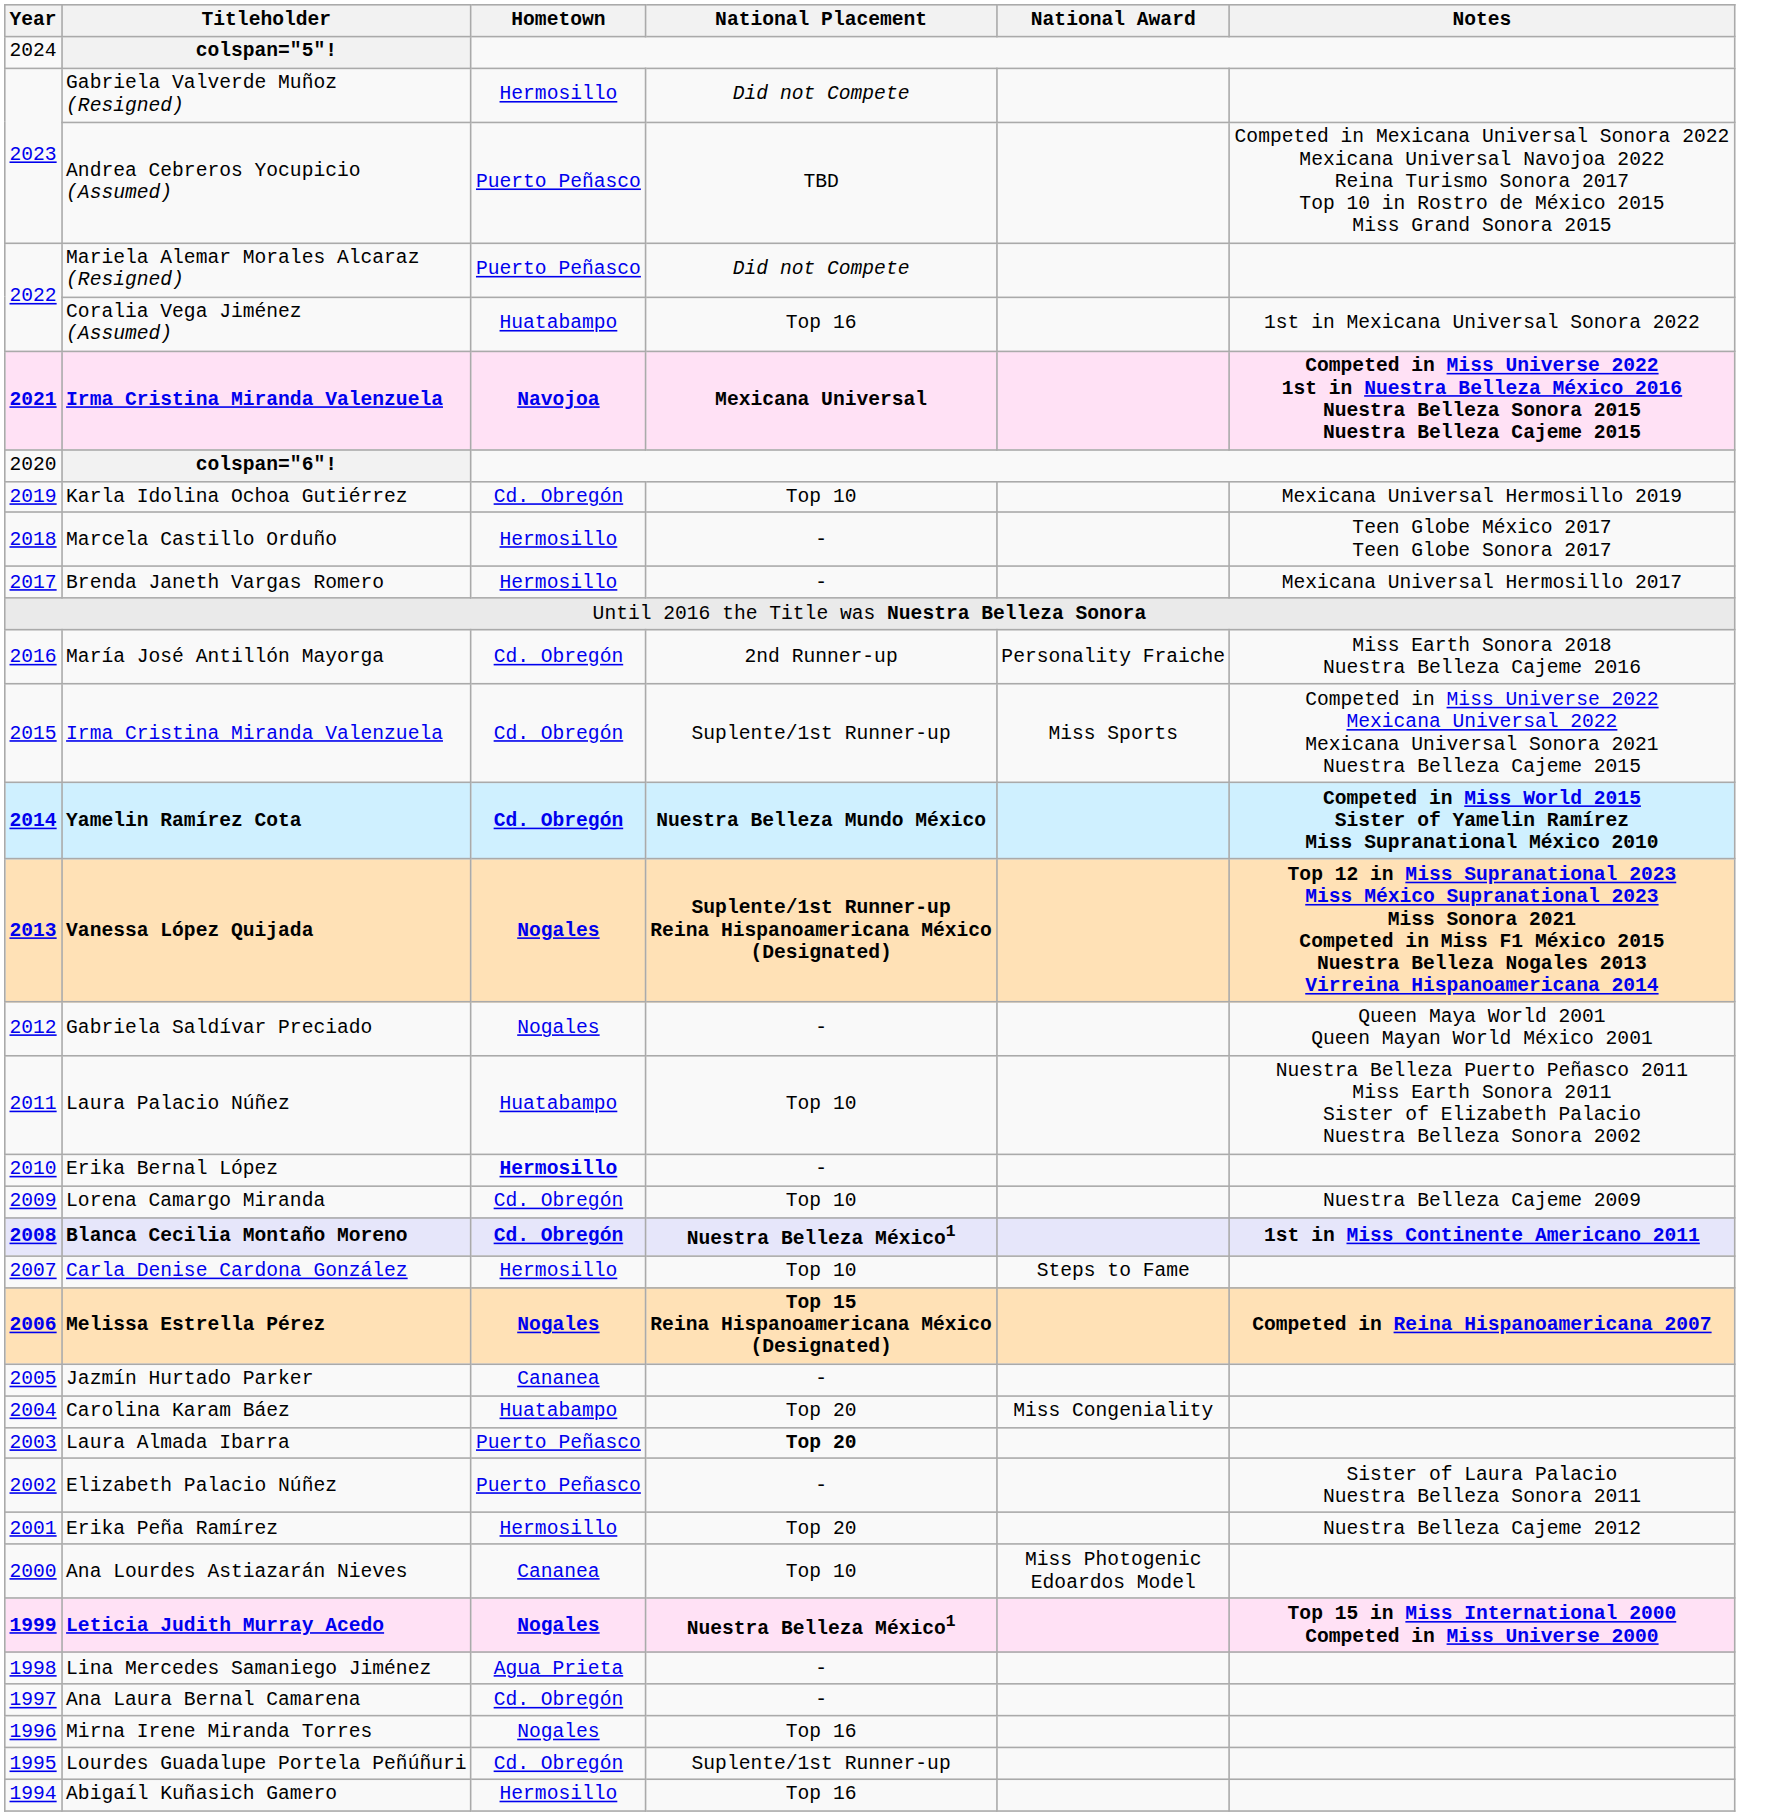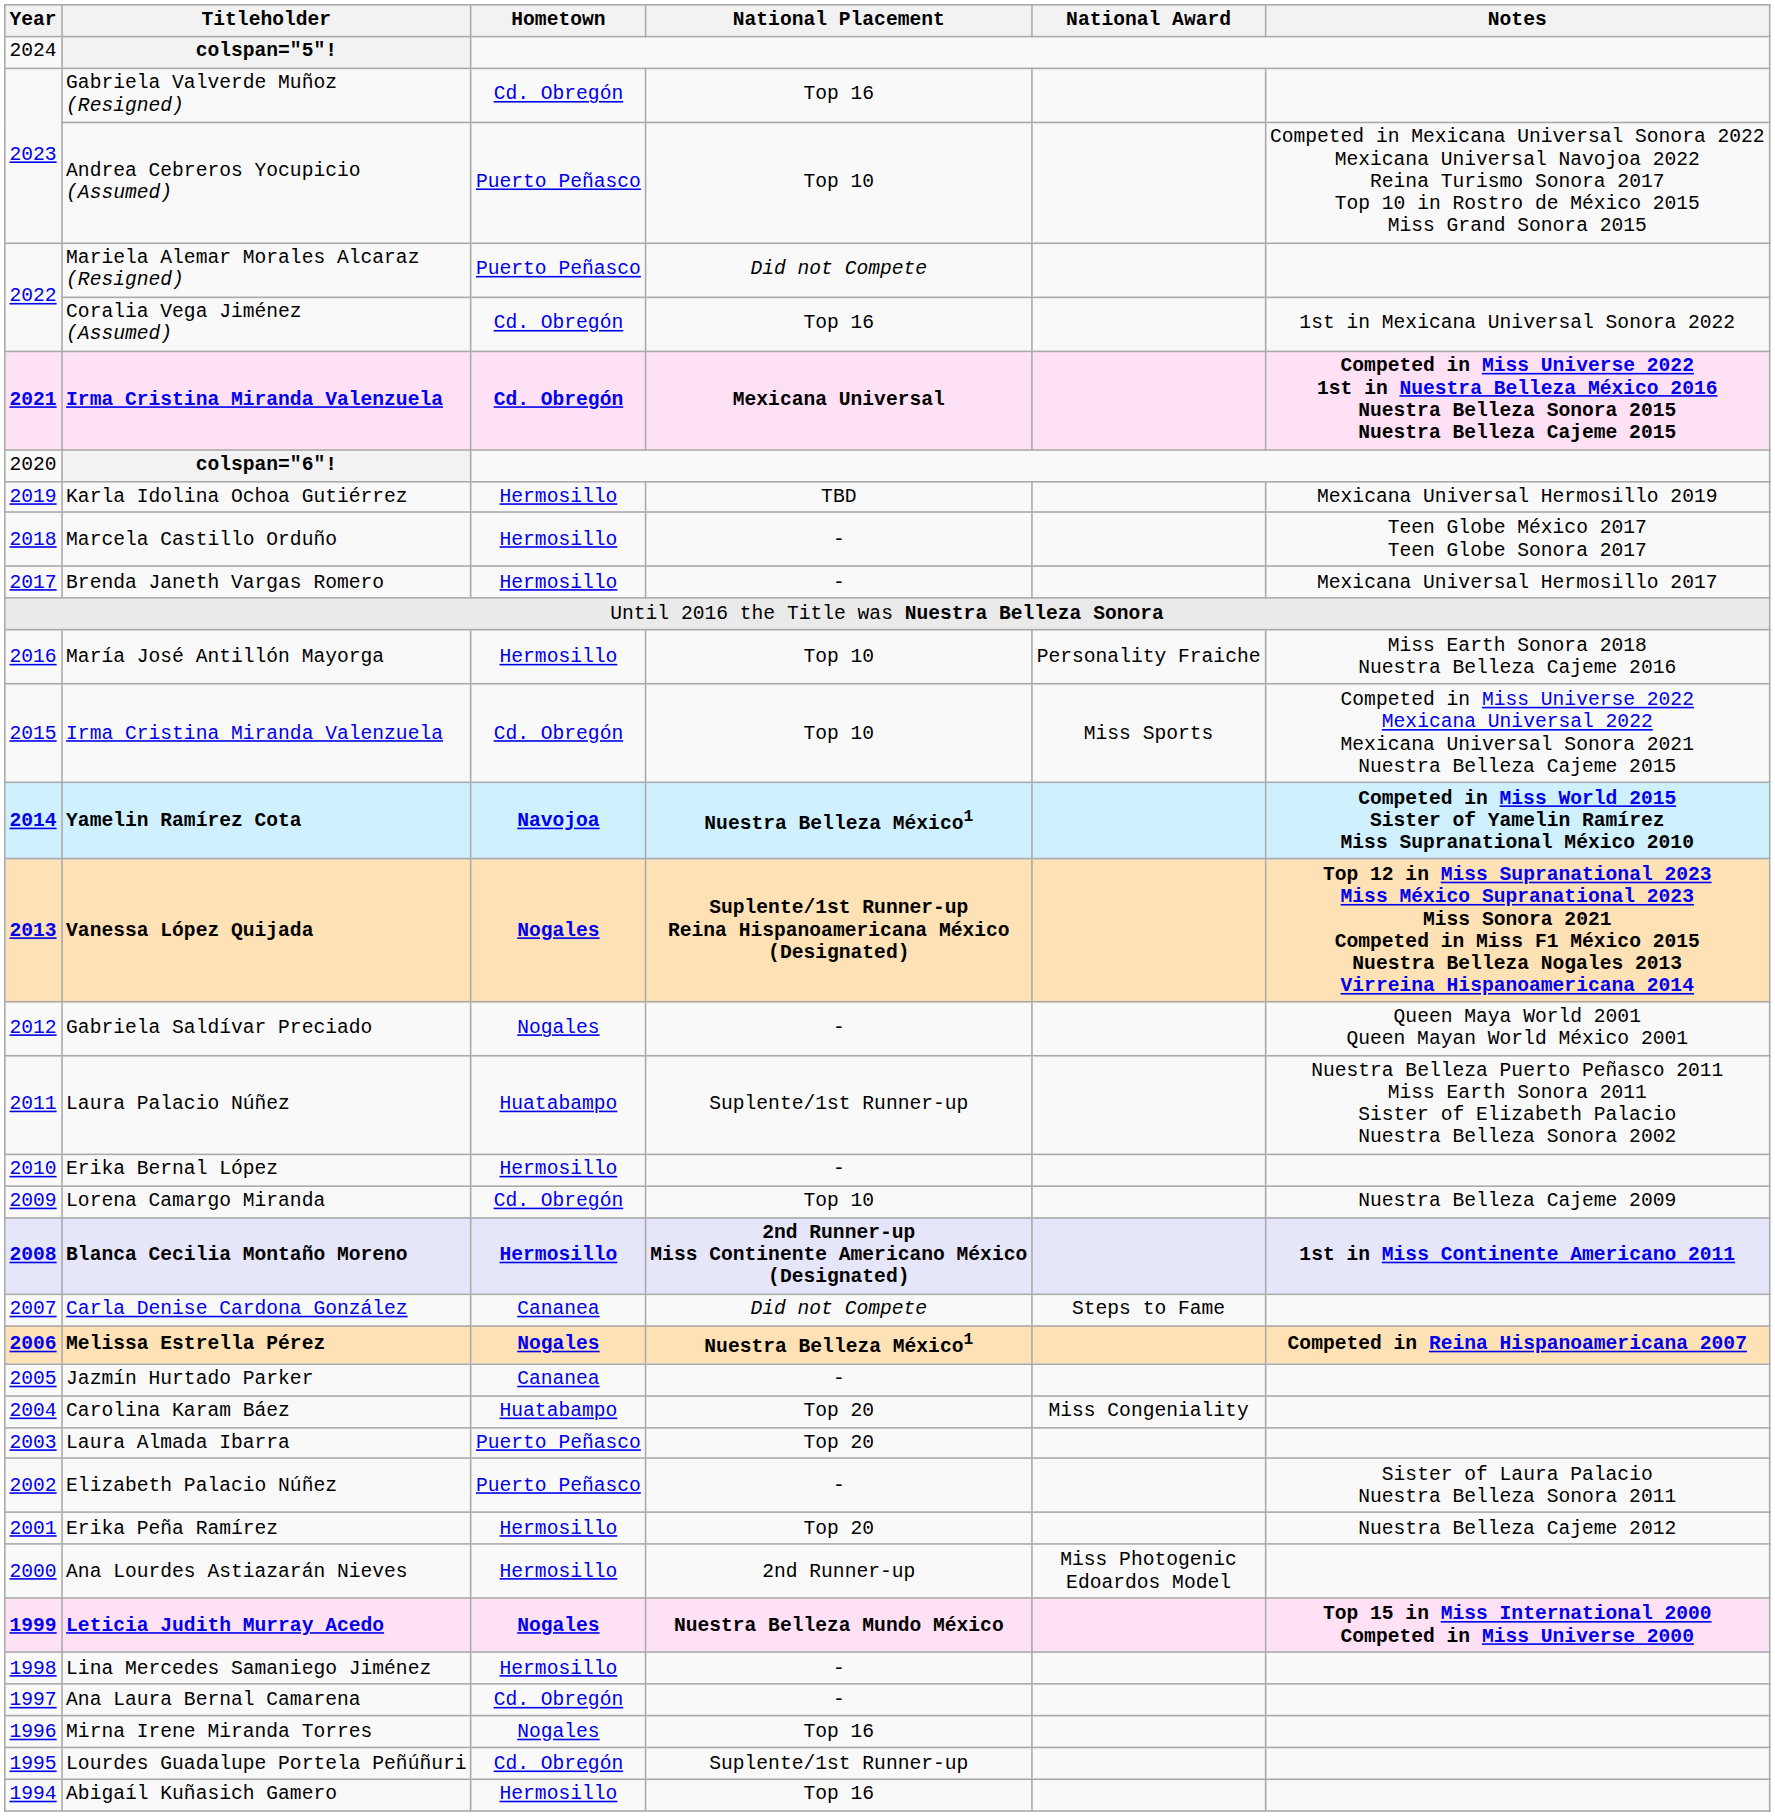(558, 96) Hermosillo -> (558, 96) Cd. Obregón
(821, 96) Did not Compete -> (839, 96) Top 16
(821, 183) TBD -> (839, 183) Top 10
(558, 324) Huatabampo -> (558, 324) Cd. Obregón
(558, 400) Navojoa -> (558, 400) Cd. Obregón
(558, 497) Cd. Obregón -> (558, 497) Hermosillo
(821, 497) Top 10 -> (839, 497) TBD
(558, 657) Cd. Obregón -> (558, 657) Hermosillo
(821, 657) 2nd Runner-up -> (839, 657) Top 10
(821, 734) Suplente/1st Runner-up -> (839, 734) Top 10
(558, 821) Cd. Obregón -> (558, 821) Navojoa
(821, 821) Nuestra Belleza Mundo México -> (839, 821) Nuestra Belleza México1
(821, 1105) Top 10 -> (839, 1105) Suplente/1st Runner-up
(558, 1170) bold -> (558, 1170) normal
(558, 1237) Cd. Obregón -> (558, 1256) Hermosillo
(821, 1237) Nuestra Belleza México1 -> (839, 1256) 2nd Runner-up Miss Continente Americano México (Designated)
(558, 1272) Hermosillo -> (558, 1310) Cananea
(821, 1272) Top 10 -> (839, 1310) Did not Compete
(821, 1326) Top 15 Reina Hispanoamericana México (Designated) -> (839, 1345) Nuestra Belleza México1
(821, 1443) bold -> (839, 1443) normal
(558, 1572) Cananea -> (558, 1572) Hermosillo
(821, 1572) Top 10 -> (839, 1572) 2nd Runner-up
(821, 1626) Nuestra Belleza México1 -> (839, 1626) Nuestra Belleza Mundo México
(558, 1669) Agua Prieta -> (558, 1669) Hermosillo
